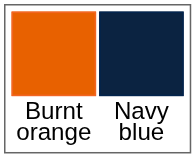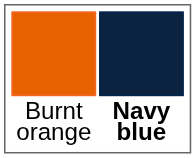(141, 121) normal -> (141, 121) bold
